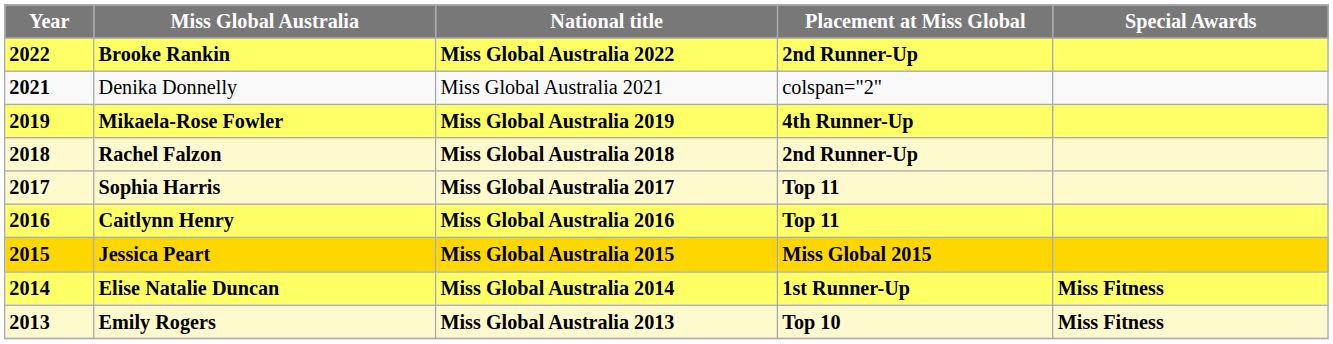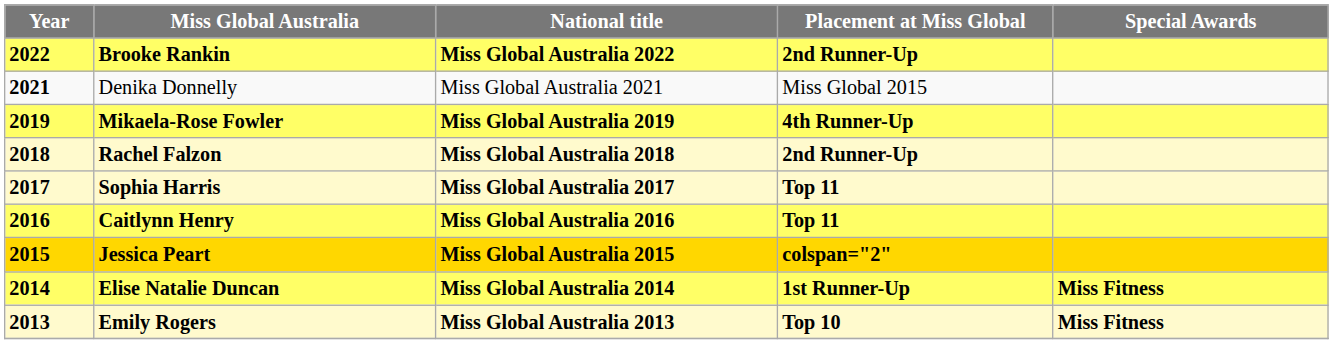(832, 88) colspan="2" -> (855, 88) Miss Global 2015
(857, 254) Miss Global 2015 -> (837, 254) colspan="2"
